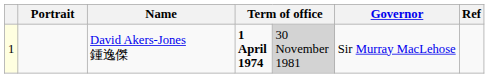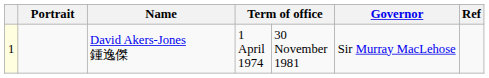(252, 48) bold -> (251, 48) normal
(302, 48) lightgrey background -> (301, 48) no background
